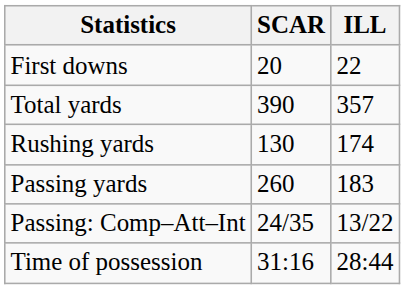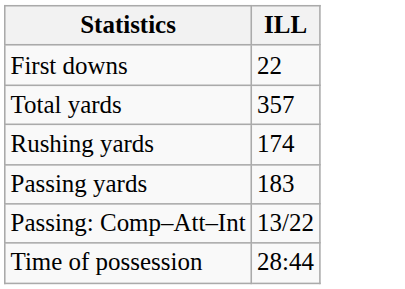- column: (291, 25)
